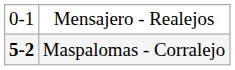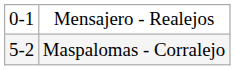(22, 49) bold -> (22, 49) normal
